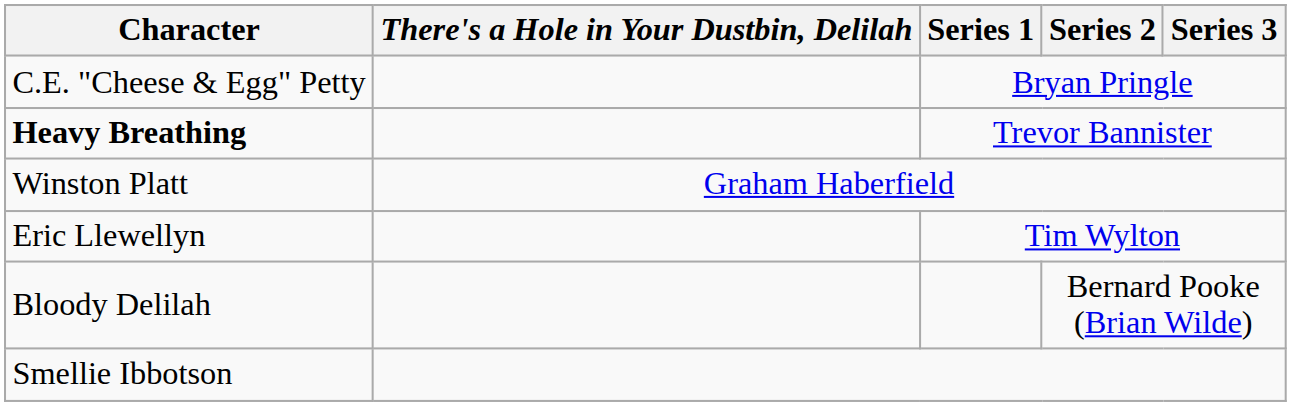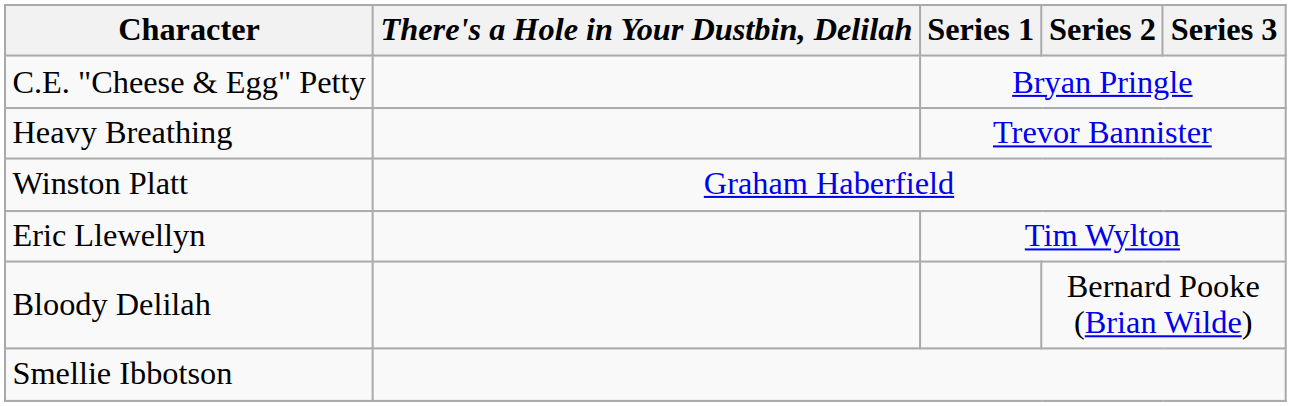(129, 132) bold -> (122, 132) normal
